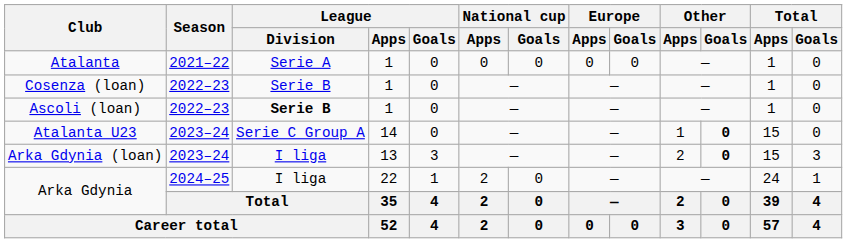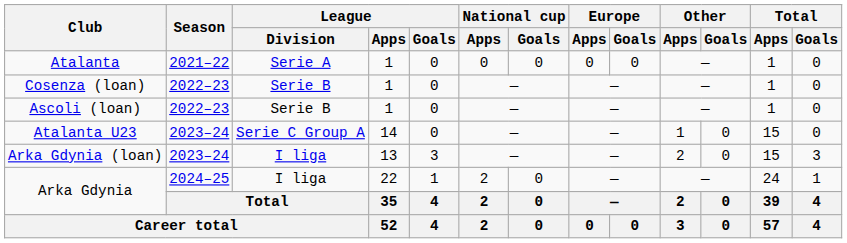(300, 109) bold -> (300, 109) normal
(726, 133) bold -> (726, 133) normal
(726, 156) bold -> (726, 156) normal
